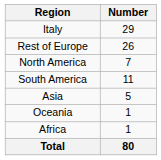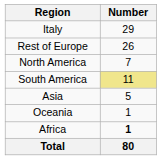(128, 79) no background -> (128, 79) khaki background
(128, 130) normal -> (128, 130) bold
